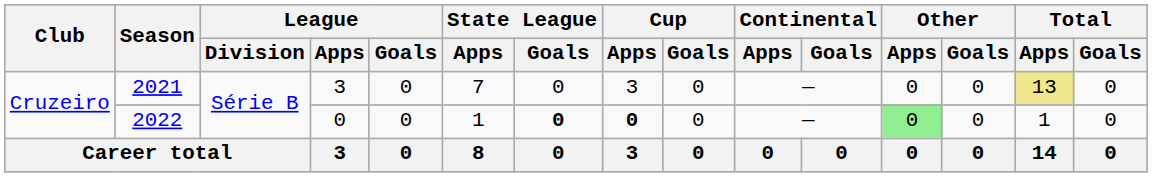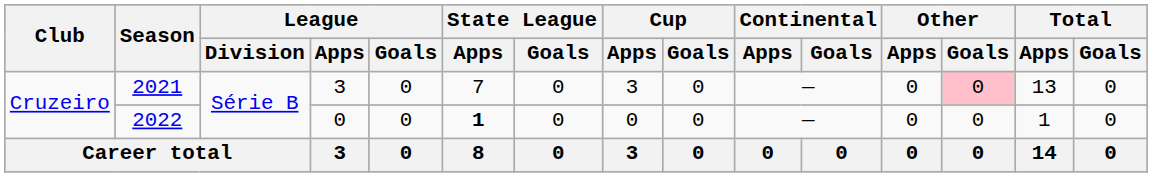(978, 89) no background -> (978, 89) pink background
(1044, 89) khaki background -> (1044, 89) no background
(478, 122) normal -> (478, 122) bold
(558, 122) bold -> (558, 122) normal
(632, 122) bold -> (632, 122) normal
(912, 122) lightgreen background -> (912, 122) no background
